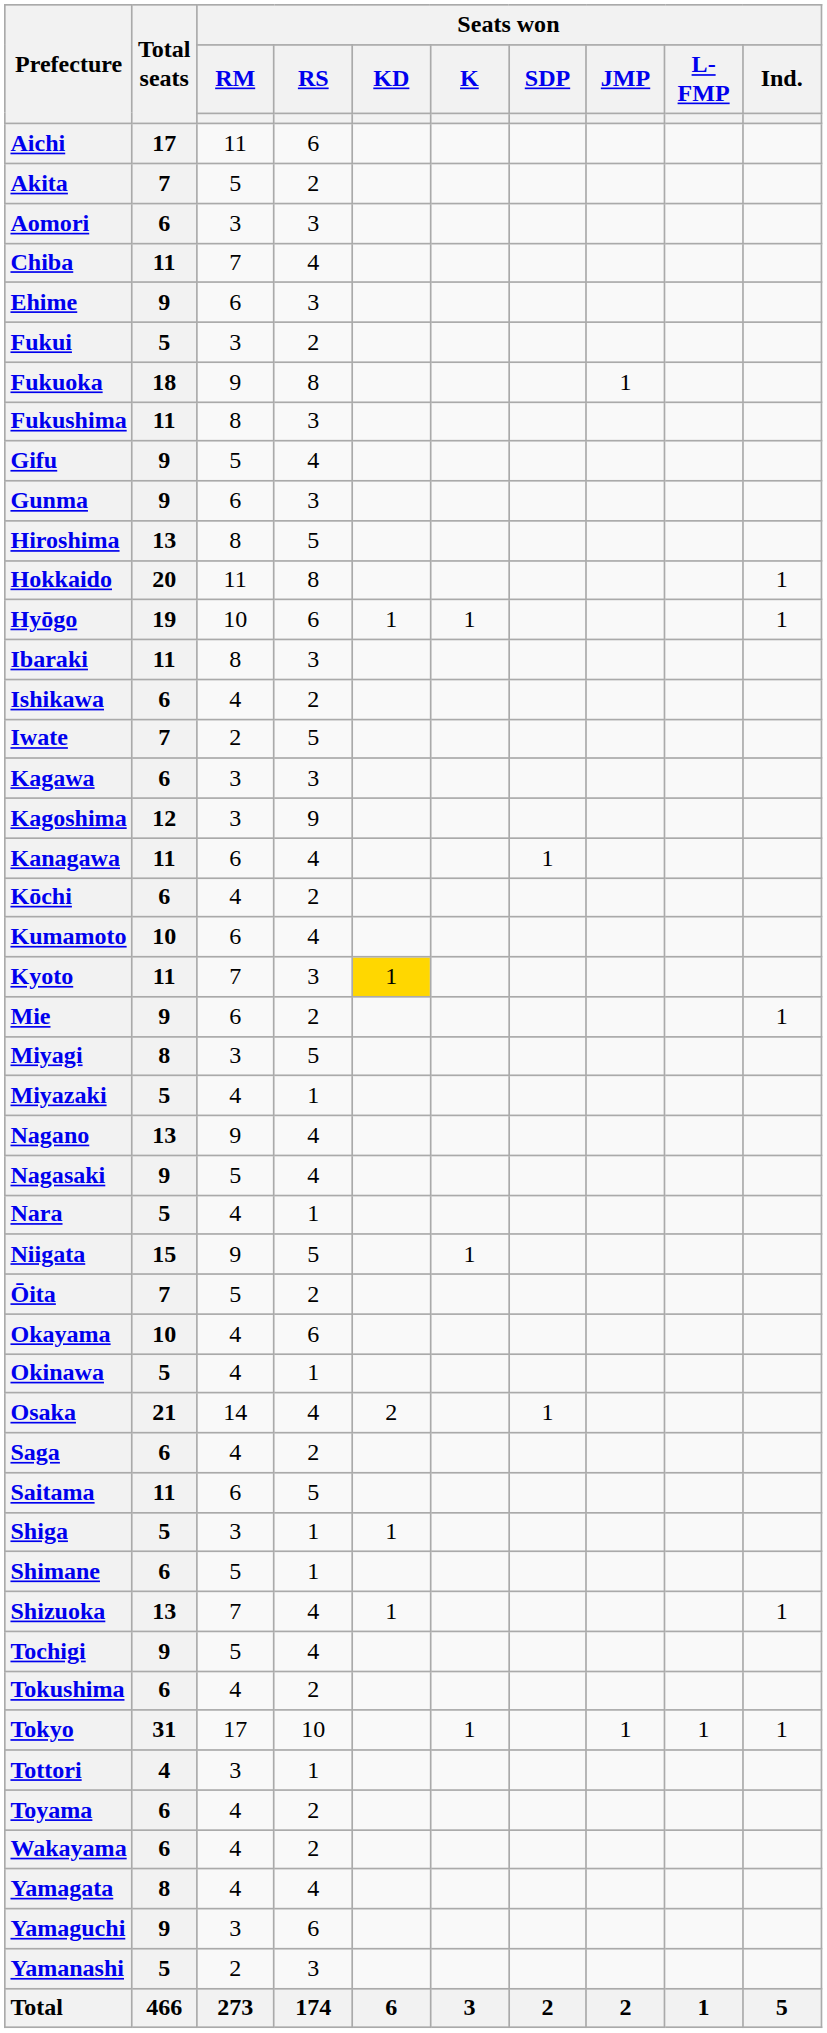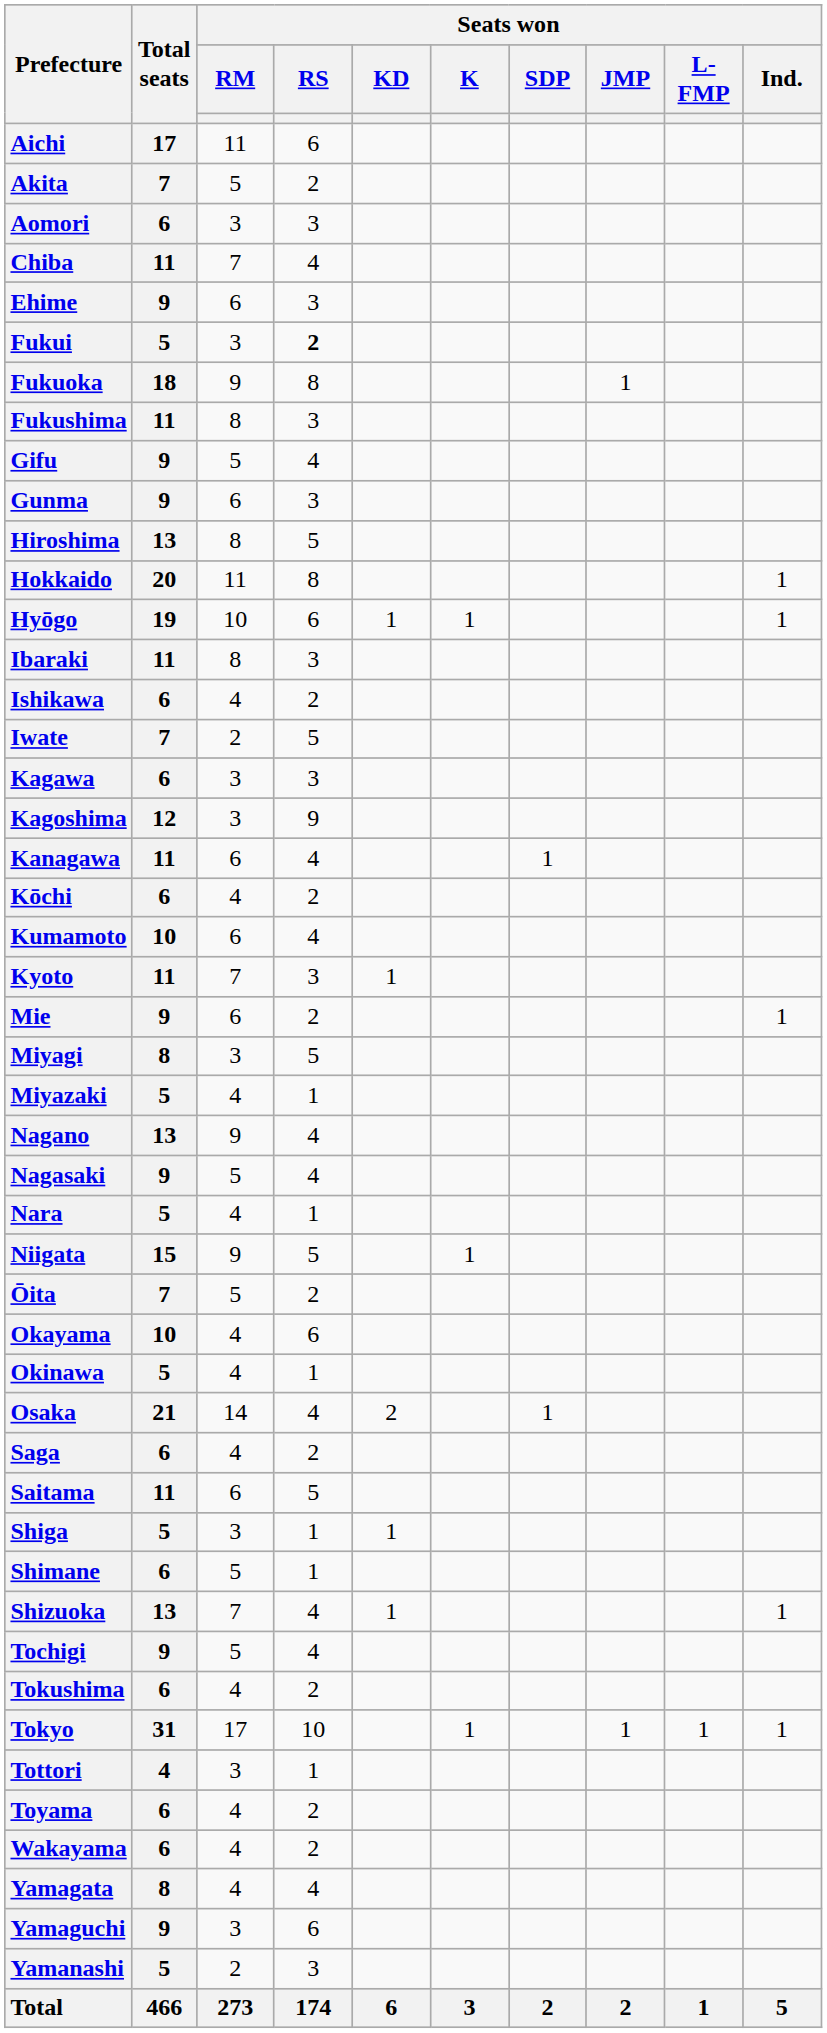(313, 342) normal -> (313, 342) bold
(391, 976) gold background -> (391, 976) no background
